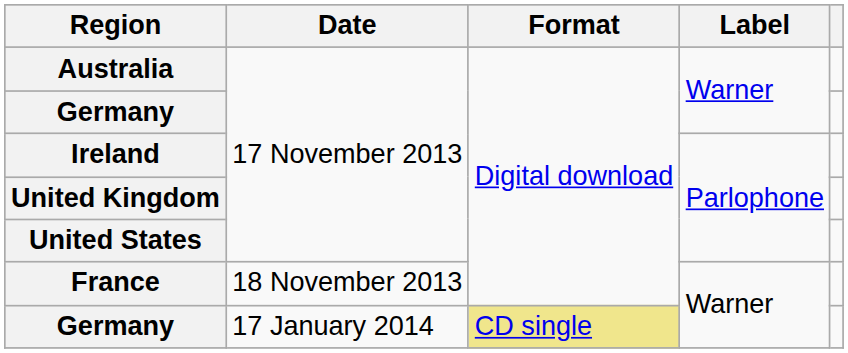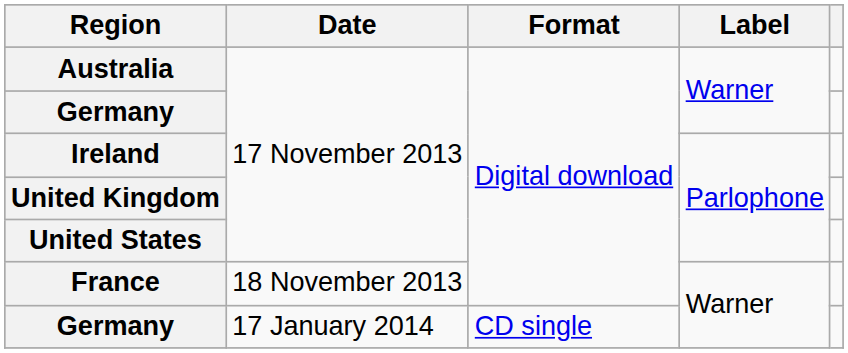(533, 326) khaki background -> (533, 326) no background
